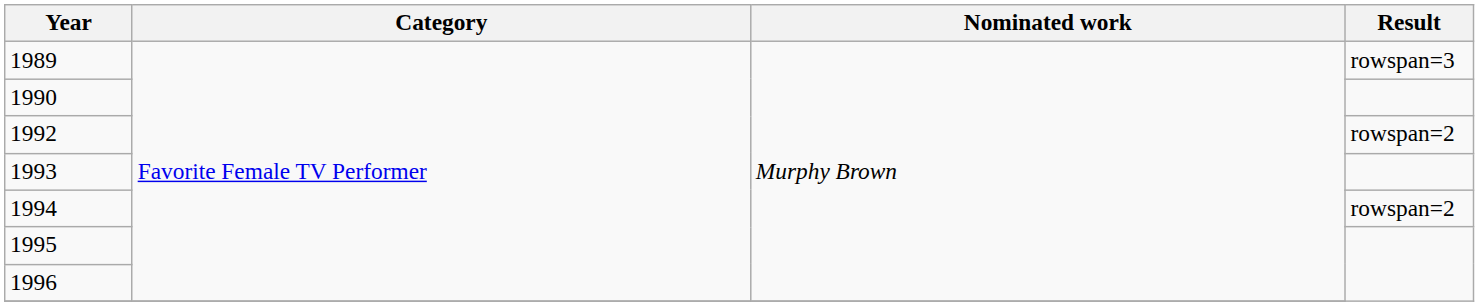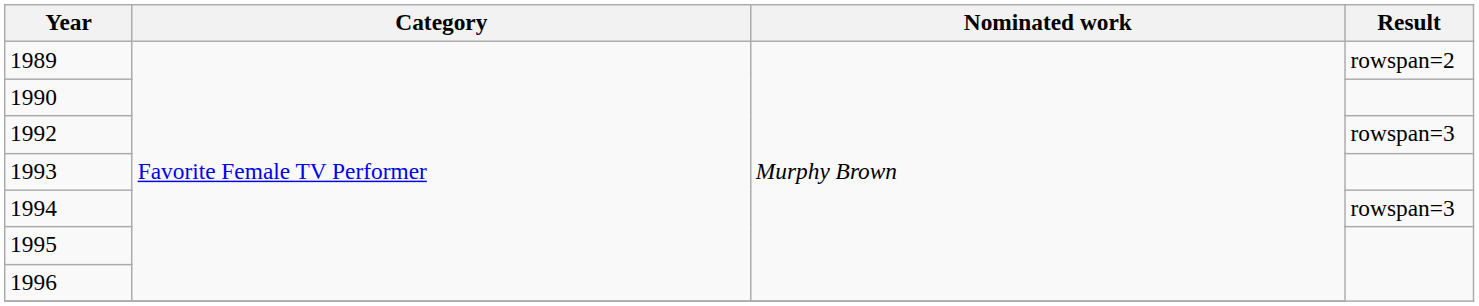(1403, 60) rowspan=3 -> (1403, 60) rowspan=2
(1403, 134) rowspan=2 -> (1403, 134) rowspan=3
(1403, 208) rowspan=2 -> (1403, 208) rowspan=3
